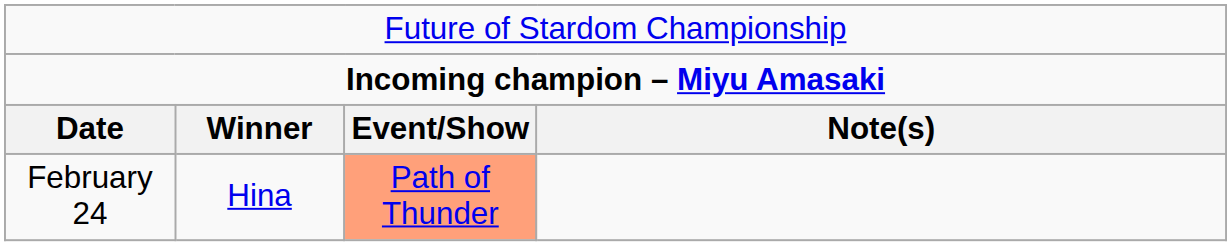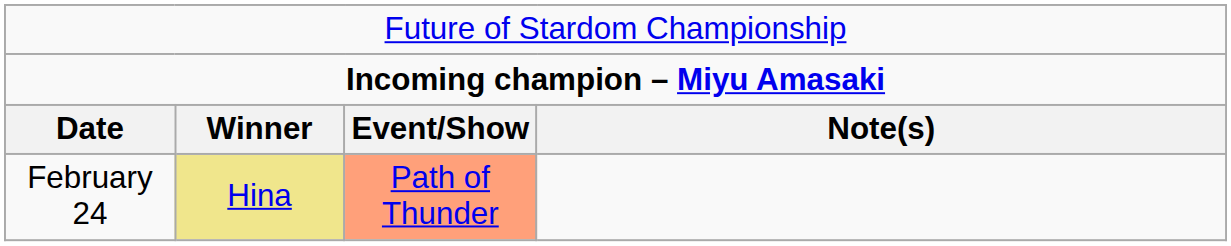(260, 196) no background -> (260, 196) khaki background
